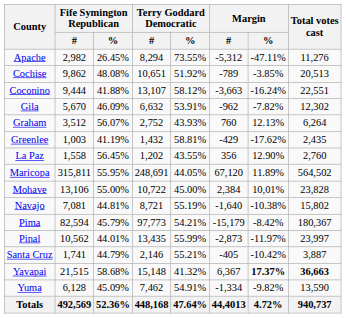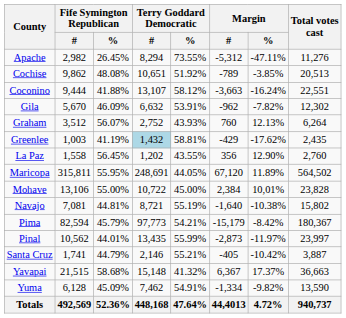(152, 139) no background -> (152, 139) lightblue background
(268, 271) bold -> (268, 271) normal
(315, 271) bold -> (315, 271) normal
